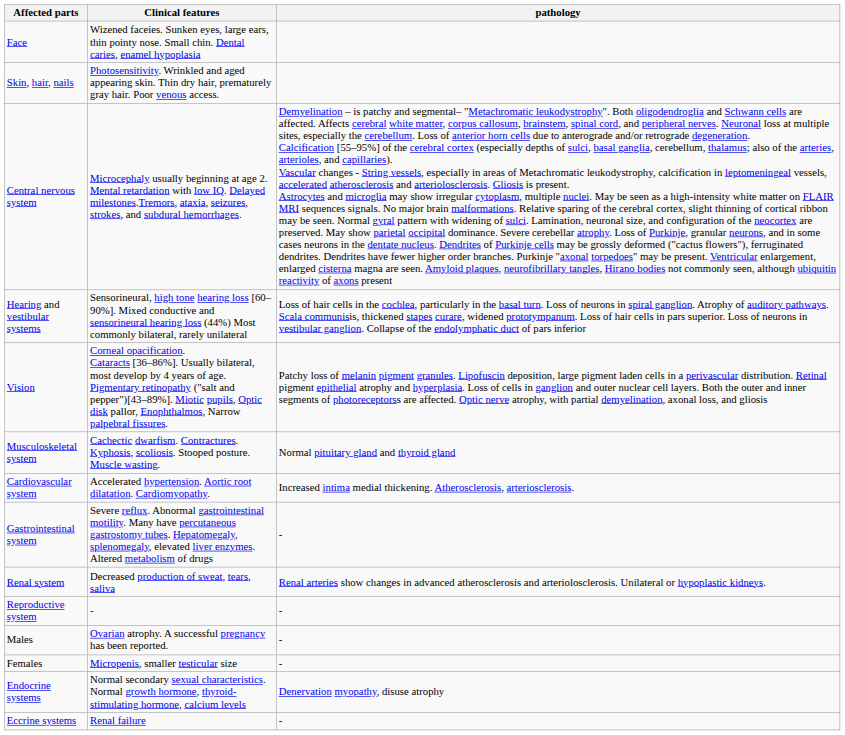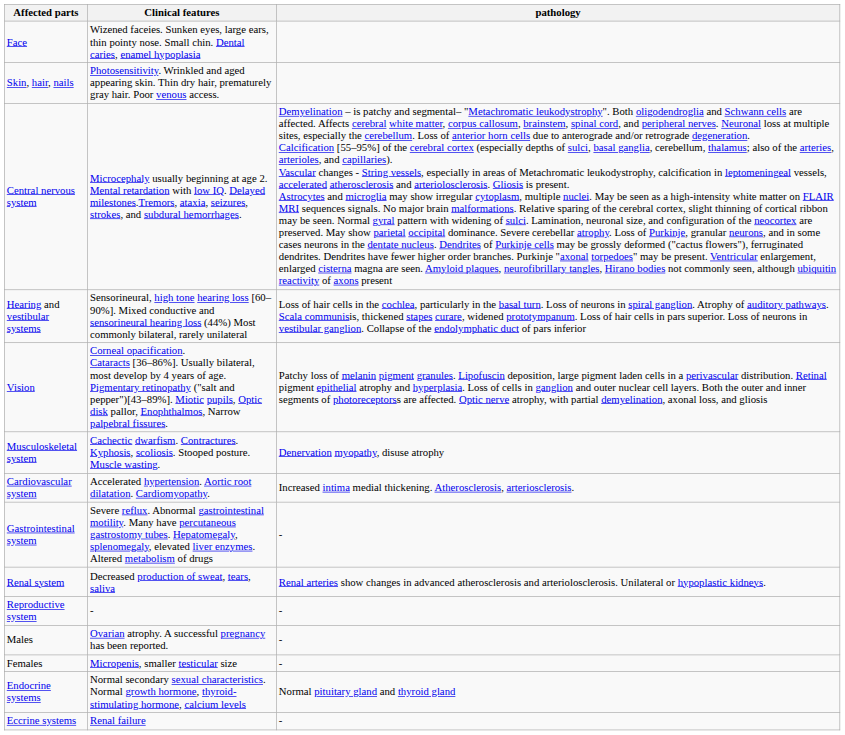(367, 452) Normal pituitary gland and thyroid gland -> (362, 452) Denervation myopathy, disuse atrophy
(362, 692) Denervation myopathy, disuse atrophy -> (367, 692) Normal pituitary gland and thyroid gland
